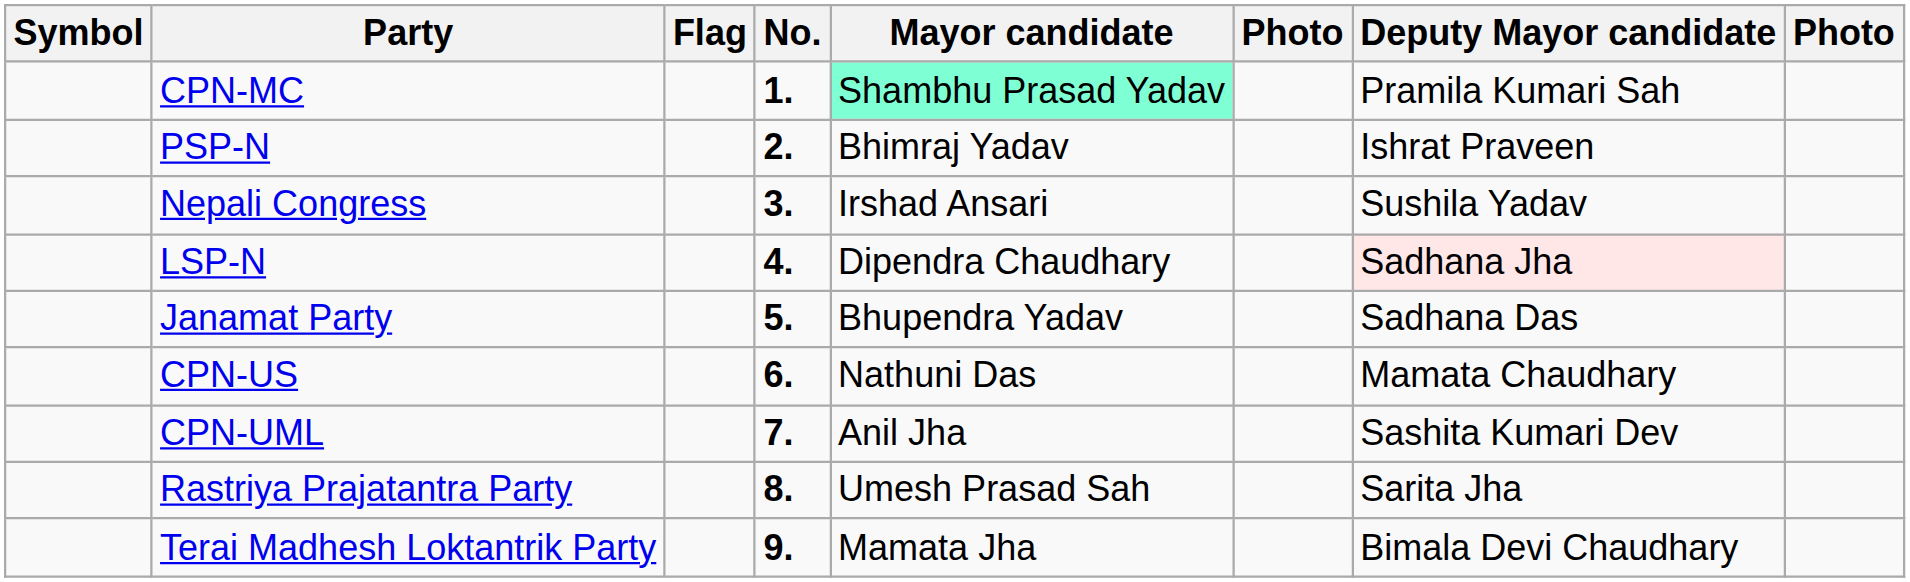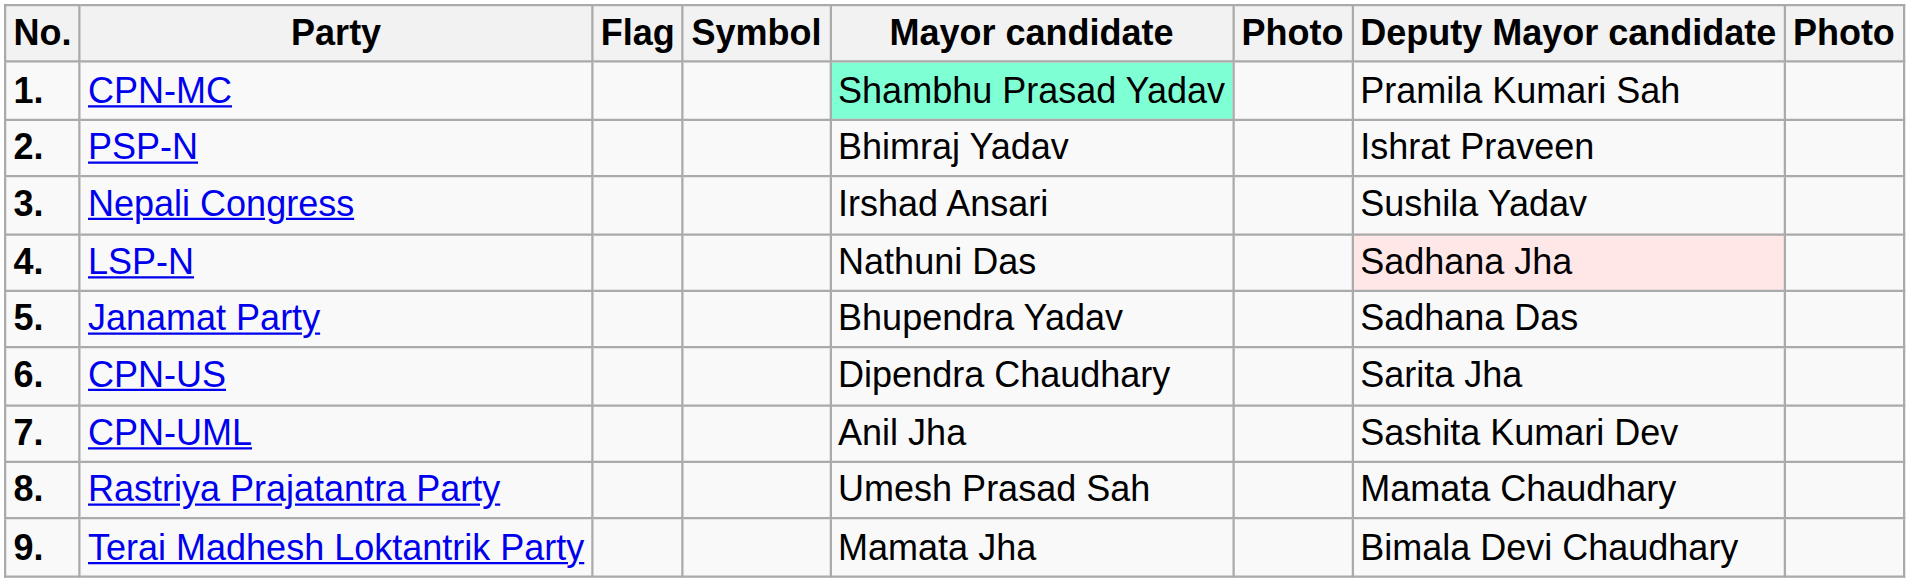columns swapped: (792, 33) <-> (78, 33)
(1004, 261) Dipendra Chaudhary -> (937, 261) Nathuni Das
(937, 375) Nathuni Das -> (1004, 375) Dipendra Chaudhary
(1518, 375) Mamata Chaudhary -> (1441, 375) Sarita Jha
(1441, 489) Sarita Jha -> (1518, 489) Mamata Chaudhary
